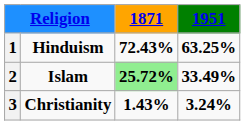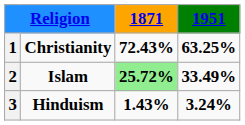(68, 47) Hinduism -> (68, 47) Christianity
(68, 105) Christianity -> (68, 105) Hinduism
